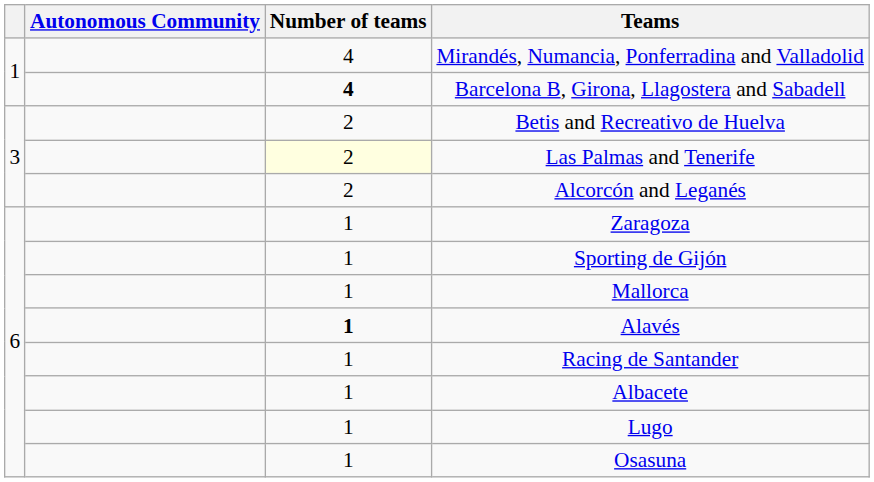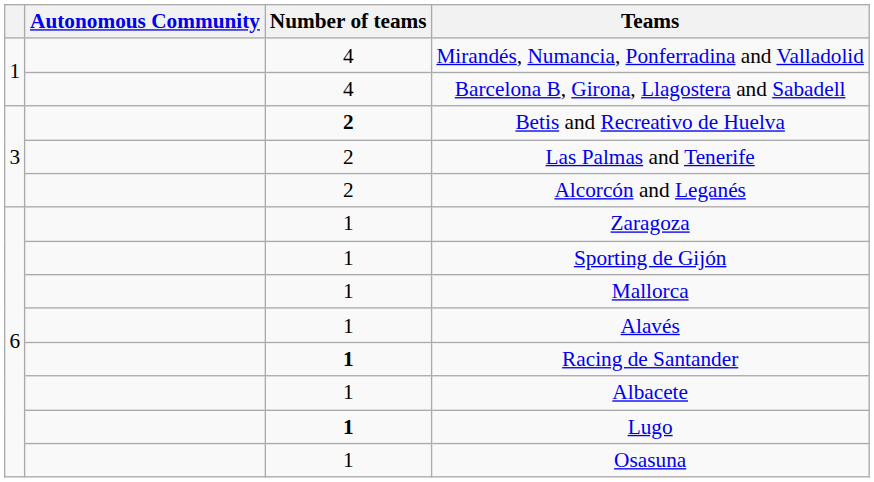(348, 88) bold -> (348, 88) normal
(348, 122) normal -> (348, 122) bold
(348, 156) lightyellow background -> (348, 156) no background
(348, 325) bold -> (348, 325) normal
(348, 358) normal -> (348, 358) bold
(348, 426) normal -> (348, 426) bold
